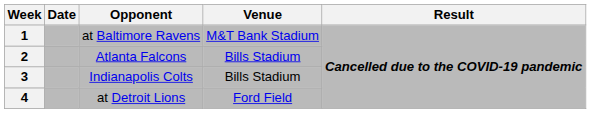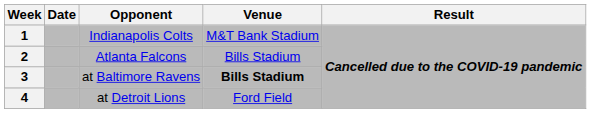(141, 35) at Baltimore Ravens -> (141, 35) Indianapolis Colts
(141, 77) Indianapolis Colts -> (141, 77) at Baltimore Ravens
(263, 77) normal -> (263, 77) bold
